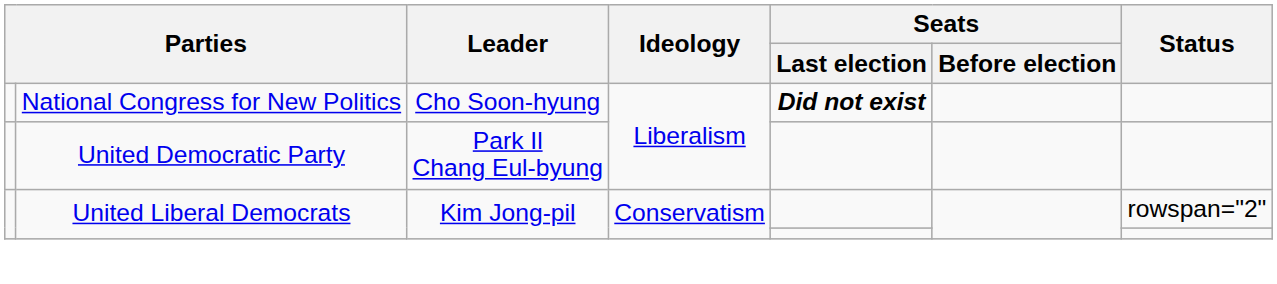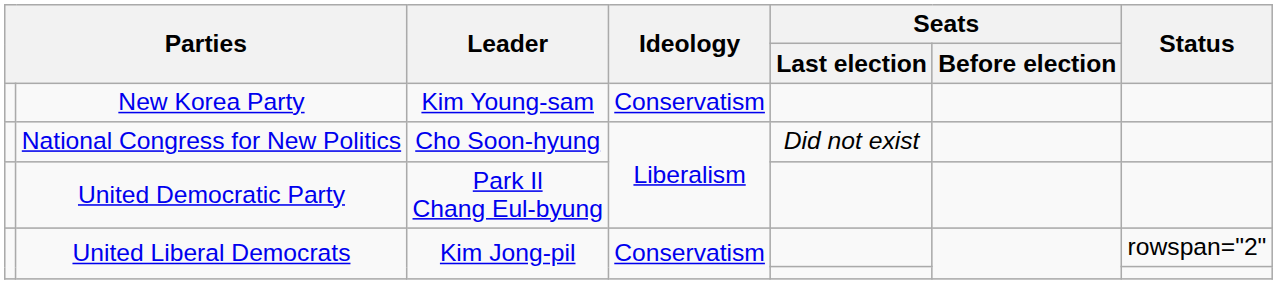+ row: (211, 102)
(852, 102) bold -> (852, 141) normal
